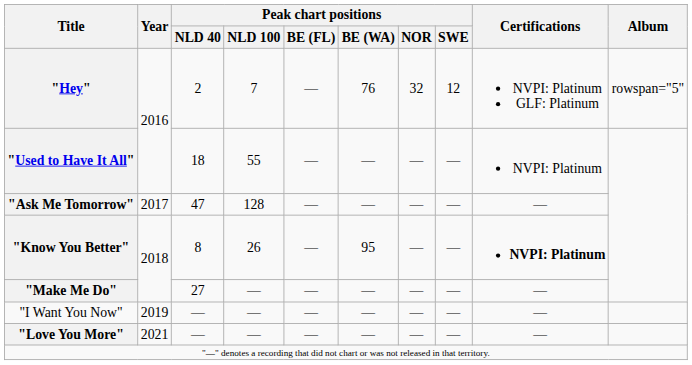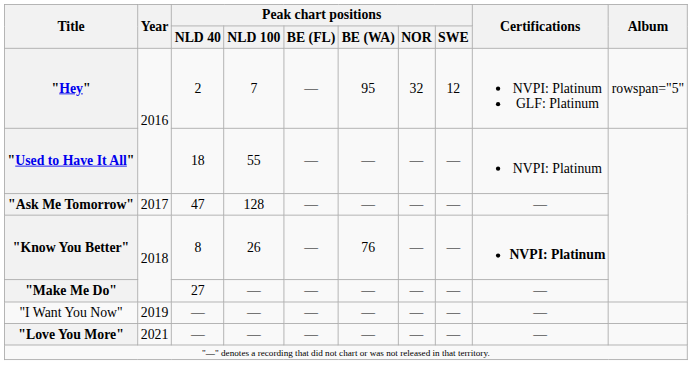(368, 88) 76 -> (368, 88) 95
(368, 247) 95 -> (368, 247) 76
